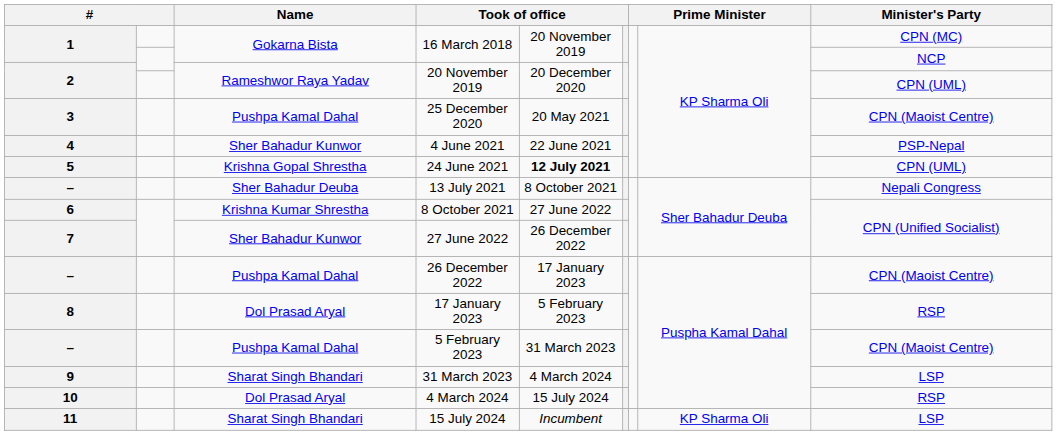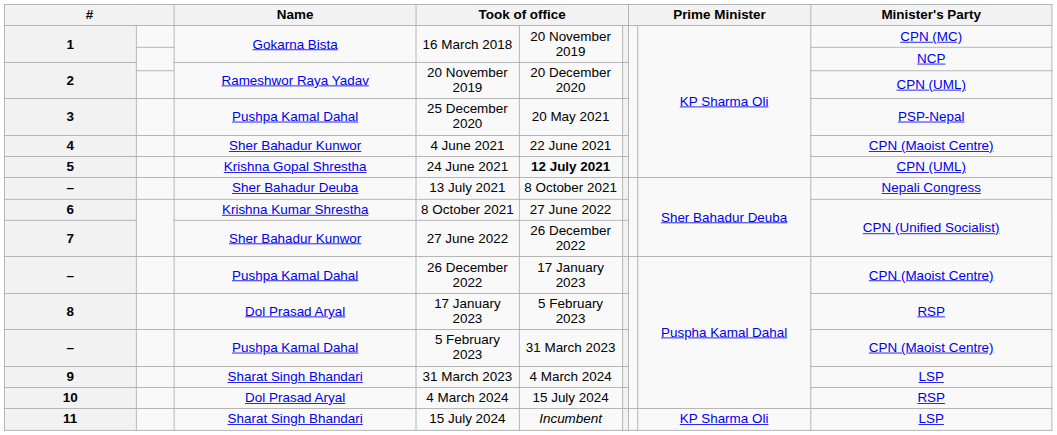(931, 116) CPN (Maoist Centre) -> (931, 116) PSP-Nepal
(931, 145) PSP-Nepal -> (931, 145) CPN (Maoist Centre)
